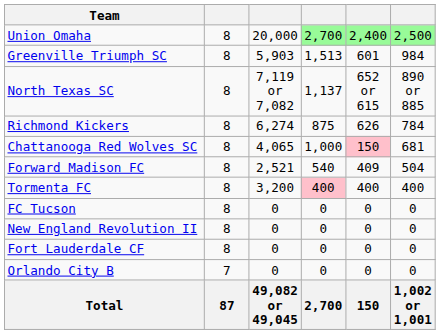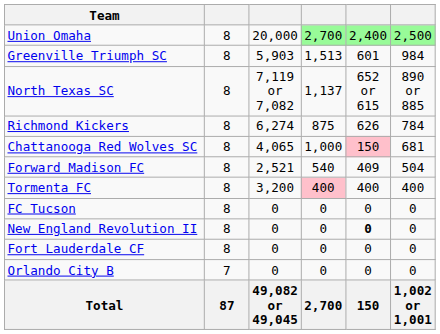(368, 229) normal -> (368, 229) bold
